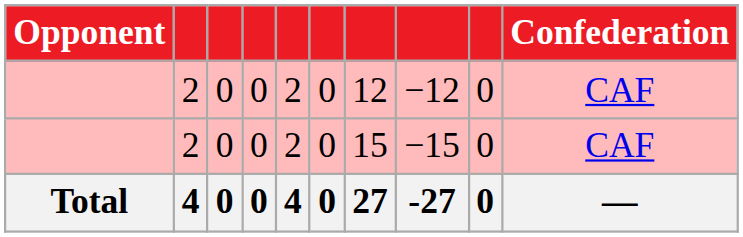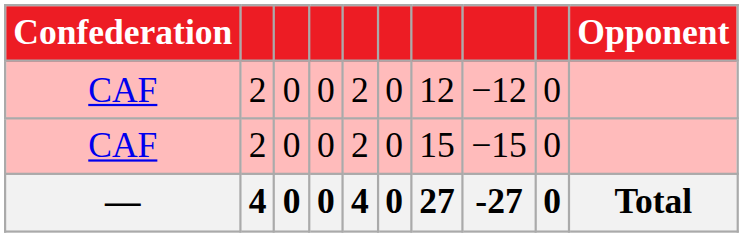columns swapped: (89, 32) <-> (620, 32)
